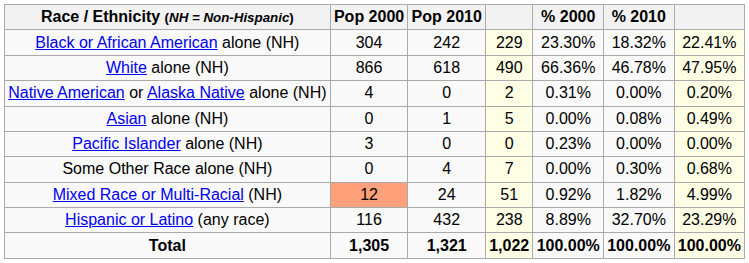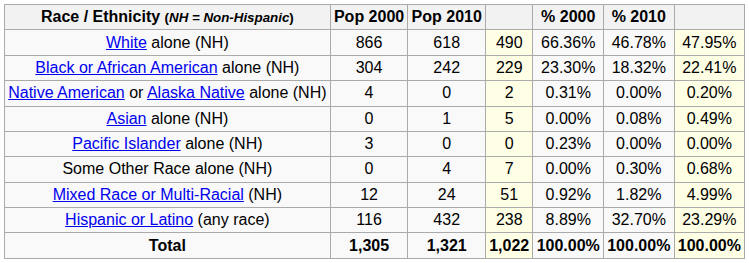rows swapped: (167, 67) <-> (167, 42)
(369, 194) lightsalmon background -> (369, 194) no background
